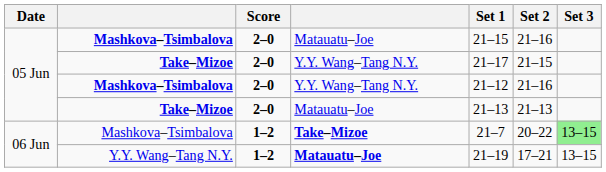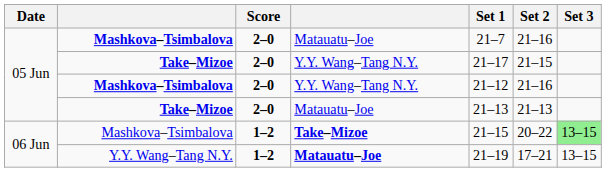(491, 39) 21–15 -> (491, 39) 21–7
(491, 132) 21–7 -> (491, 132) 21–15
